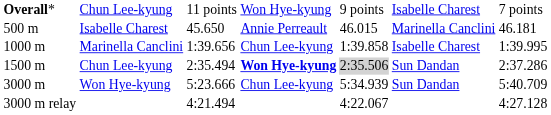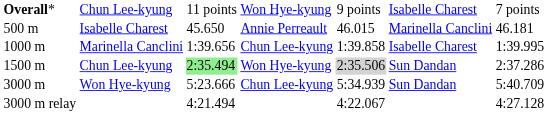(211, 66) no background -> (211, 66) lightgreen background
(288, 66) bold -> (286, 66) normal
